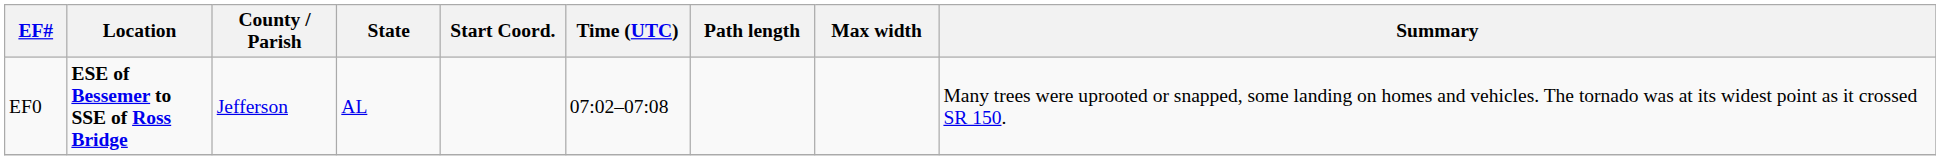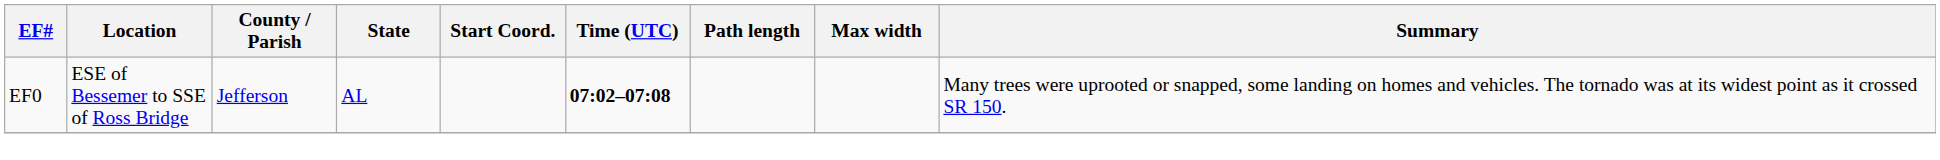(121, 105) bold -> (139, 94) normal
(619, 105) normal -> (620, 94) bold
